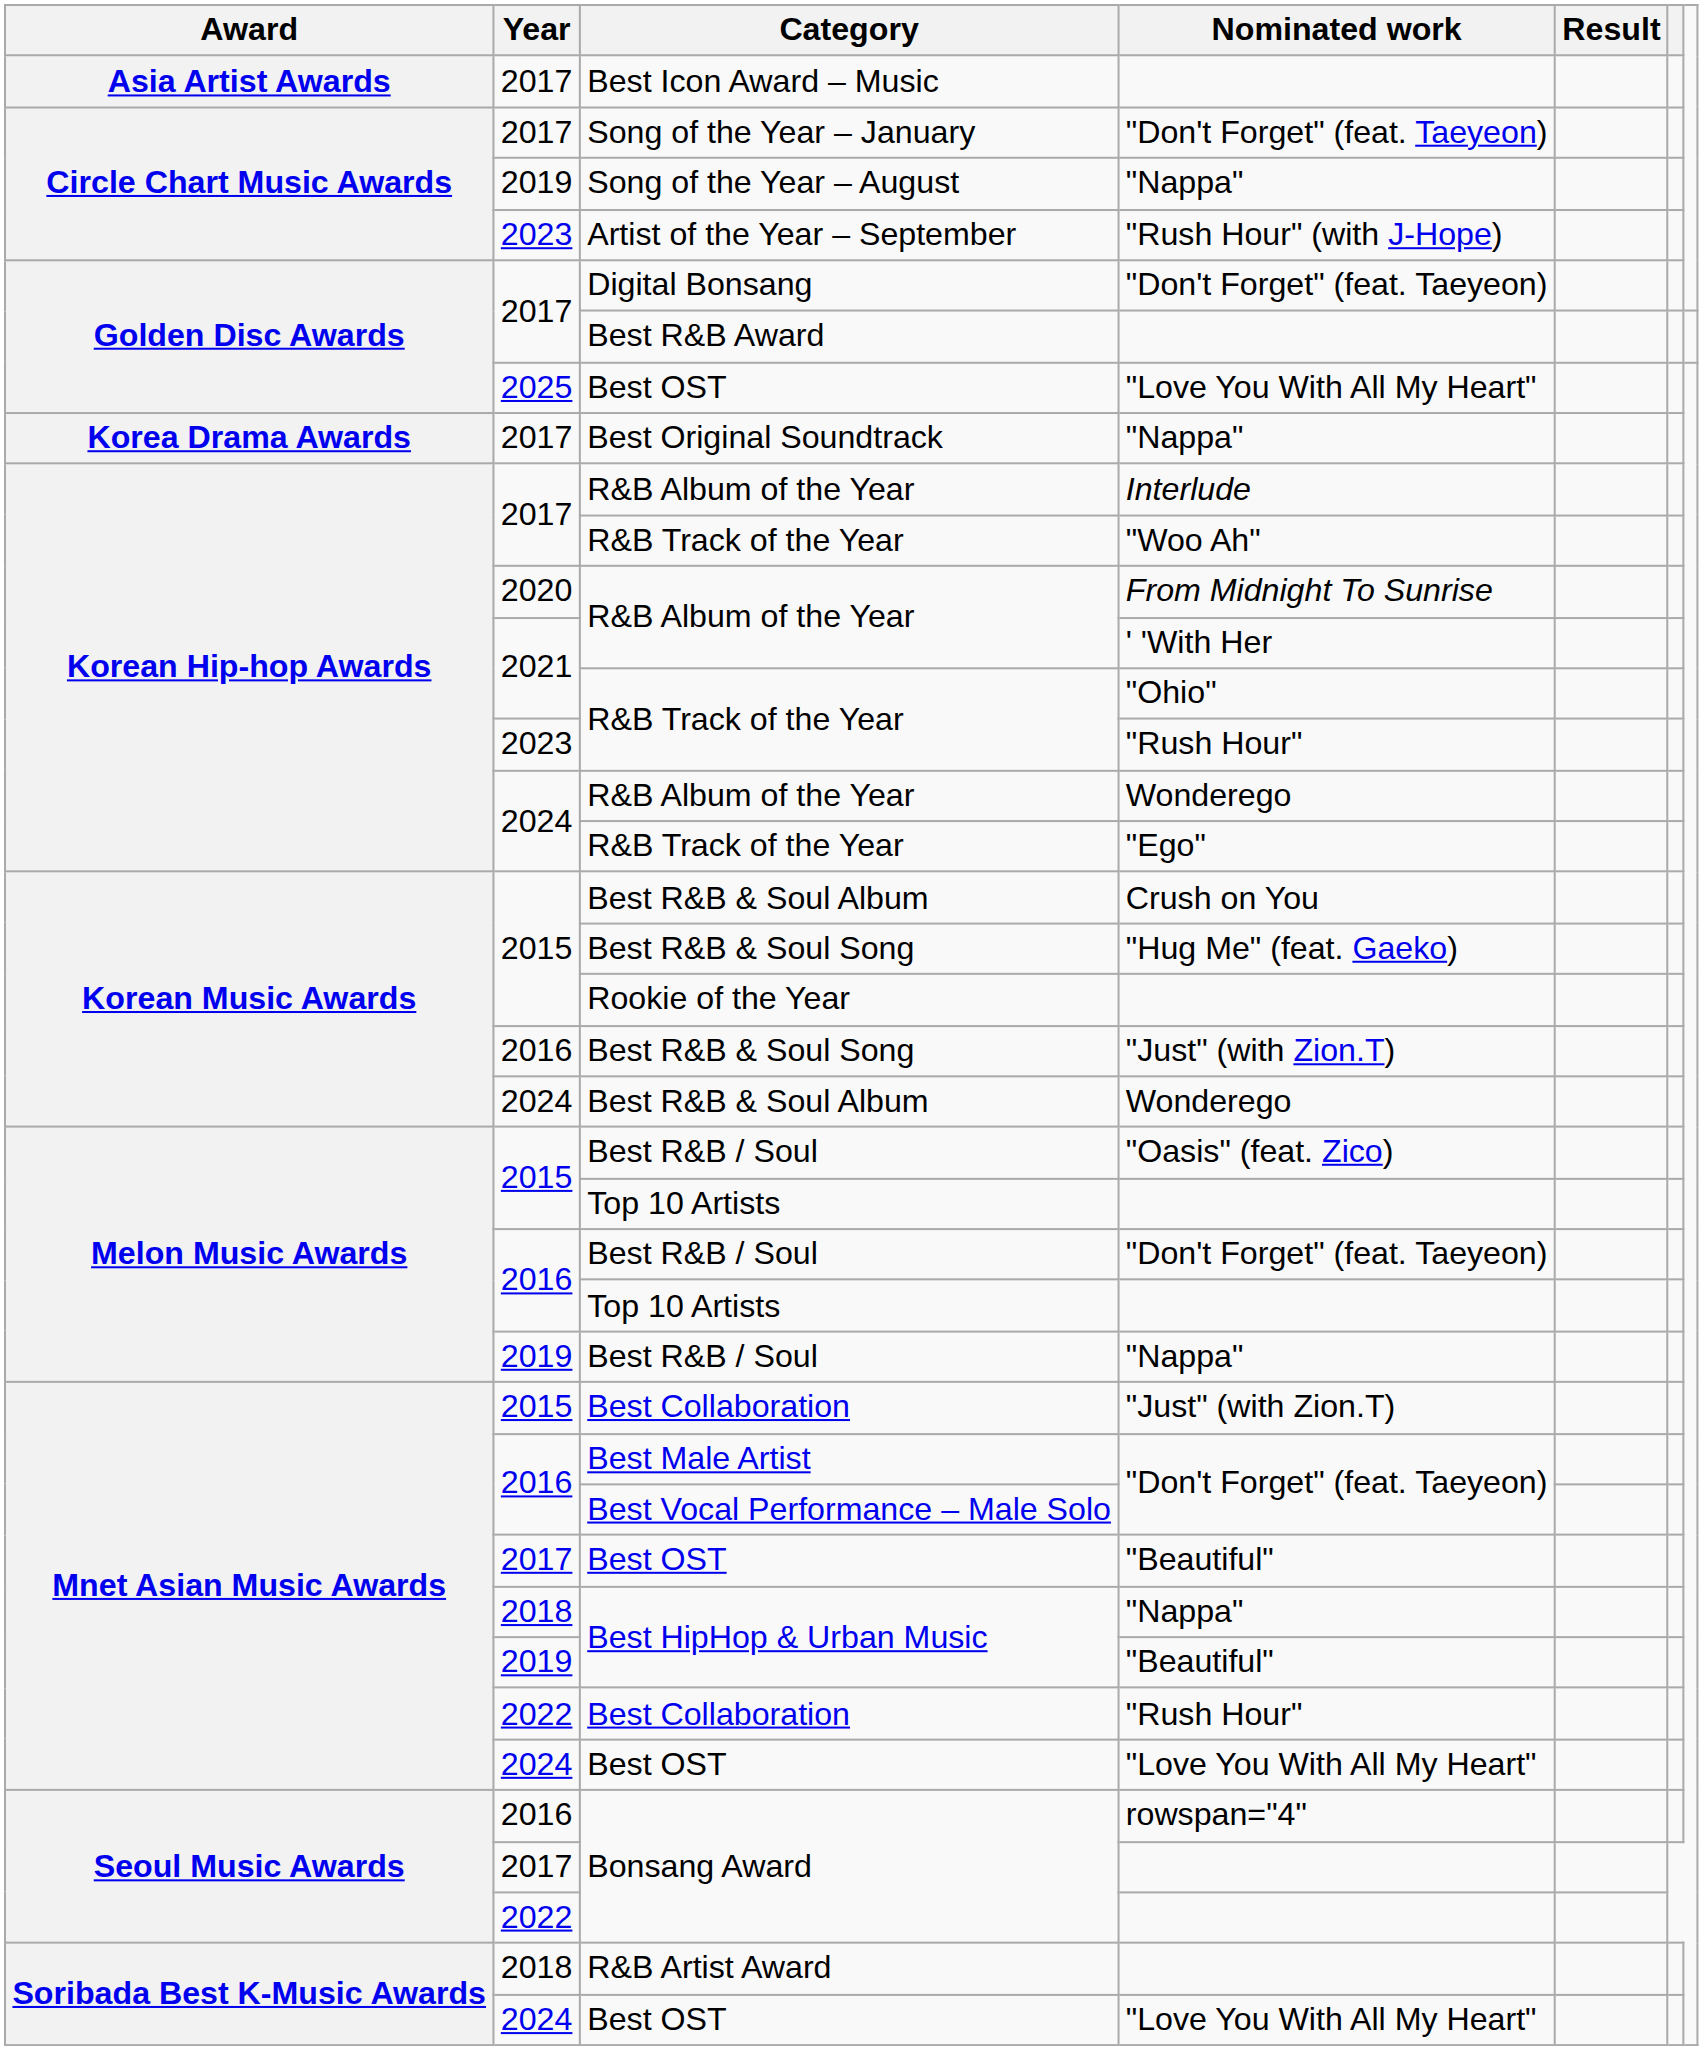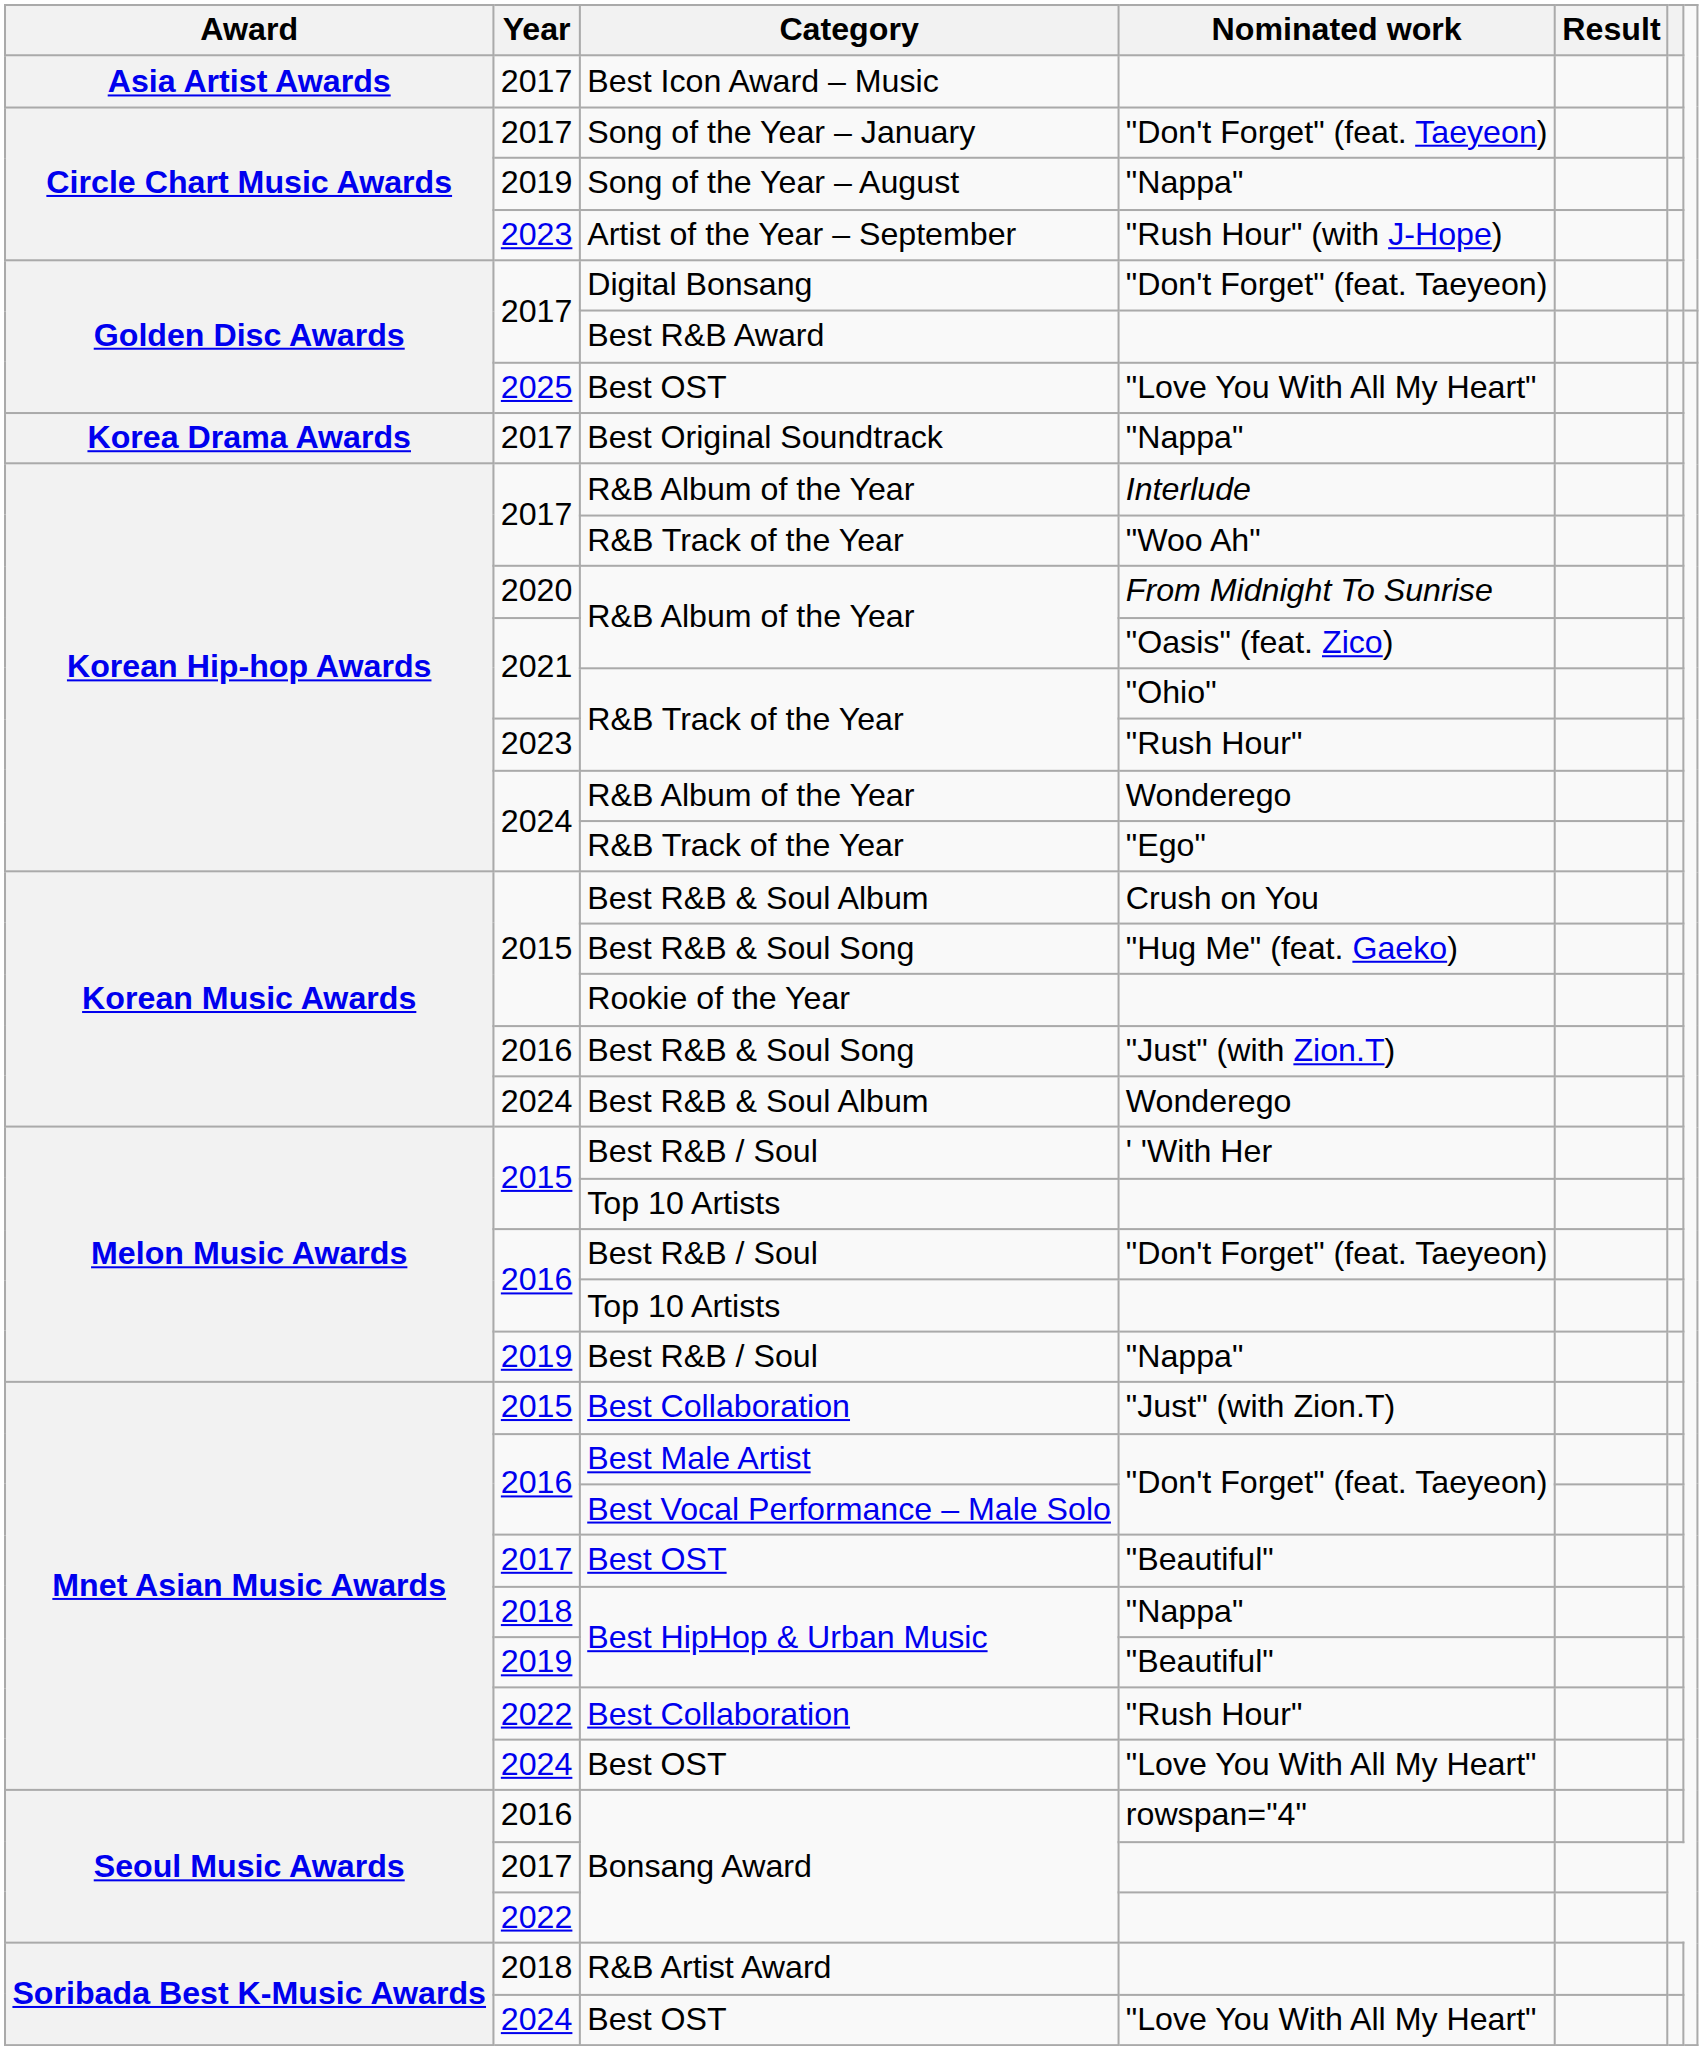(1199, 642) ' 'With Her -> (1260, 642) "Oasis" (feat. Zico)
(1260, 1152) "Oasis" (feat. Zico) -> (1199, 1152) ' 'With Her
